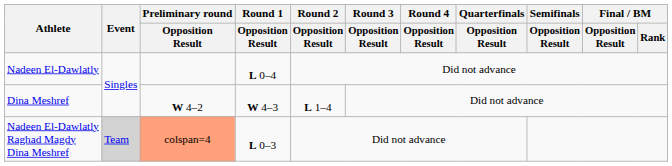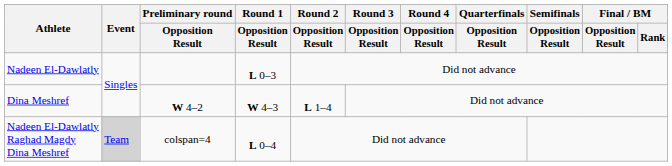(263, 75) L 0–4 -> (263, 75) L 0–3
(187, 139) lightsalmon background -> (187, 139) no background
(263, 146) L 0–3 -> (263, 146) L 0–4
